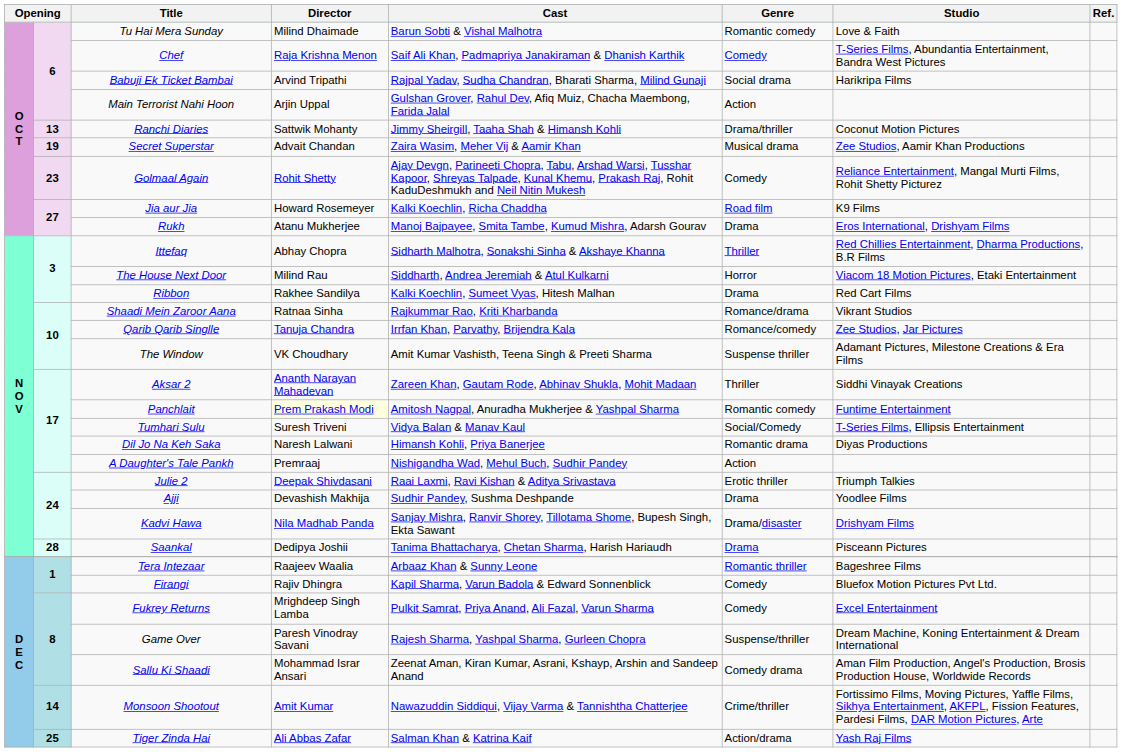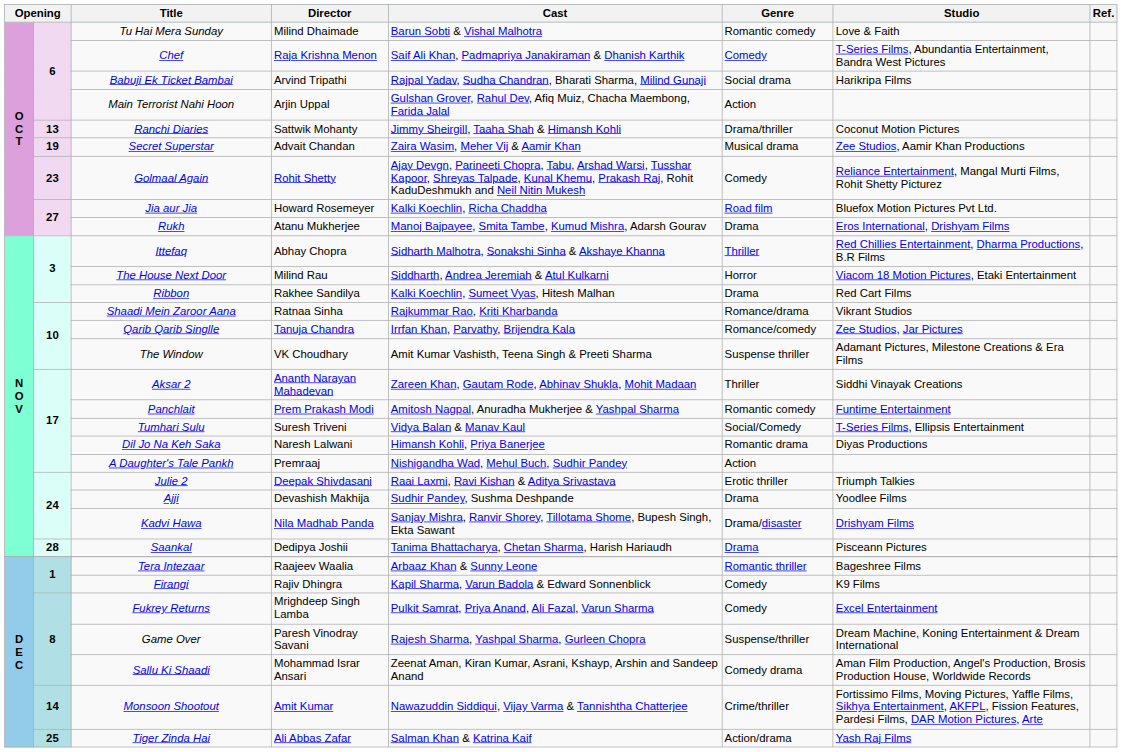(858, 208) K9 Films -> (916, 208) Bluefox Motion Pictures Pvt Ltd.
(324, 409) lightyellow background -> (324, 409) no background
(916, 584) Bluefox Motion Pictures Pvt Ltd. -> (858, 584) K9 Films
